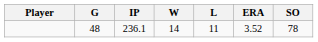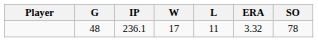(174, 28) 14 -> (174, 28) 17
(253, 28) 3.52 -> (253, 28) 3.32
